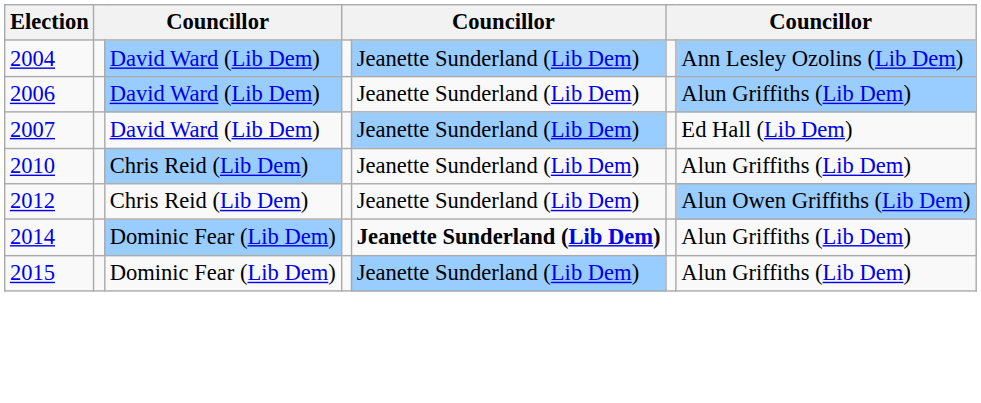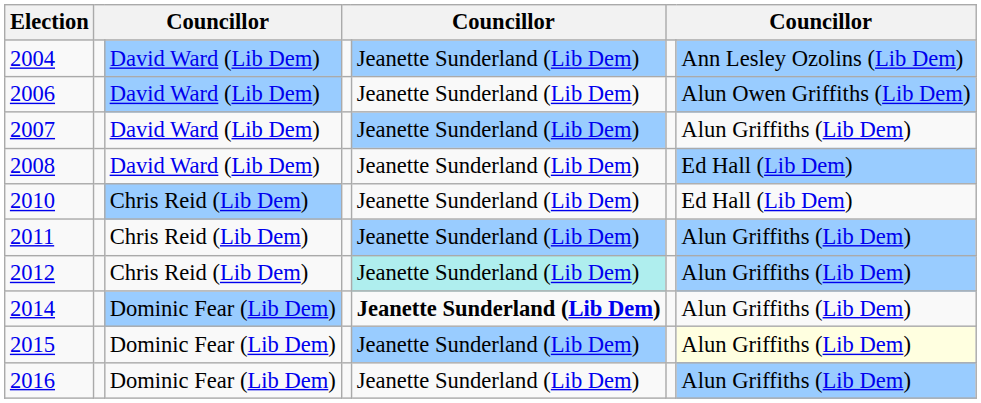(796, 93) Alun Griffiths (Lib Dem) -> (826, 93) Alun Owen Griffiths (Lib Dem)
(767, 129) Ed Hall (Lib Dem) -> (796, 129) Alun Griffiths (Lib Dem)
+ row: (32, 165)
(796, 165) Alun Griffiths (Lib Dem) -> (767, 201) Ed Hall (Lib Dem)
+ row: (32, 237)
(498, 201) no background -> (498, 272) paleturquoise background
(826, 201) Alun Owen Griffiths (Lib Dem) -> (796, 272) Alun Griffiths (Lib Dem)
(796, 272) no background -> (796, 344) lightyellow background
+ row: (32, 380)
